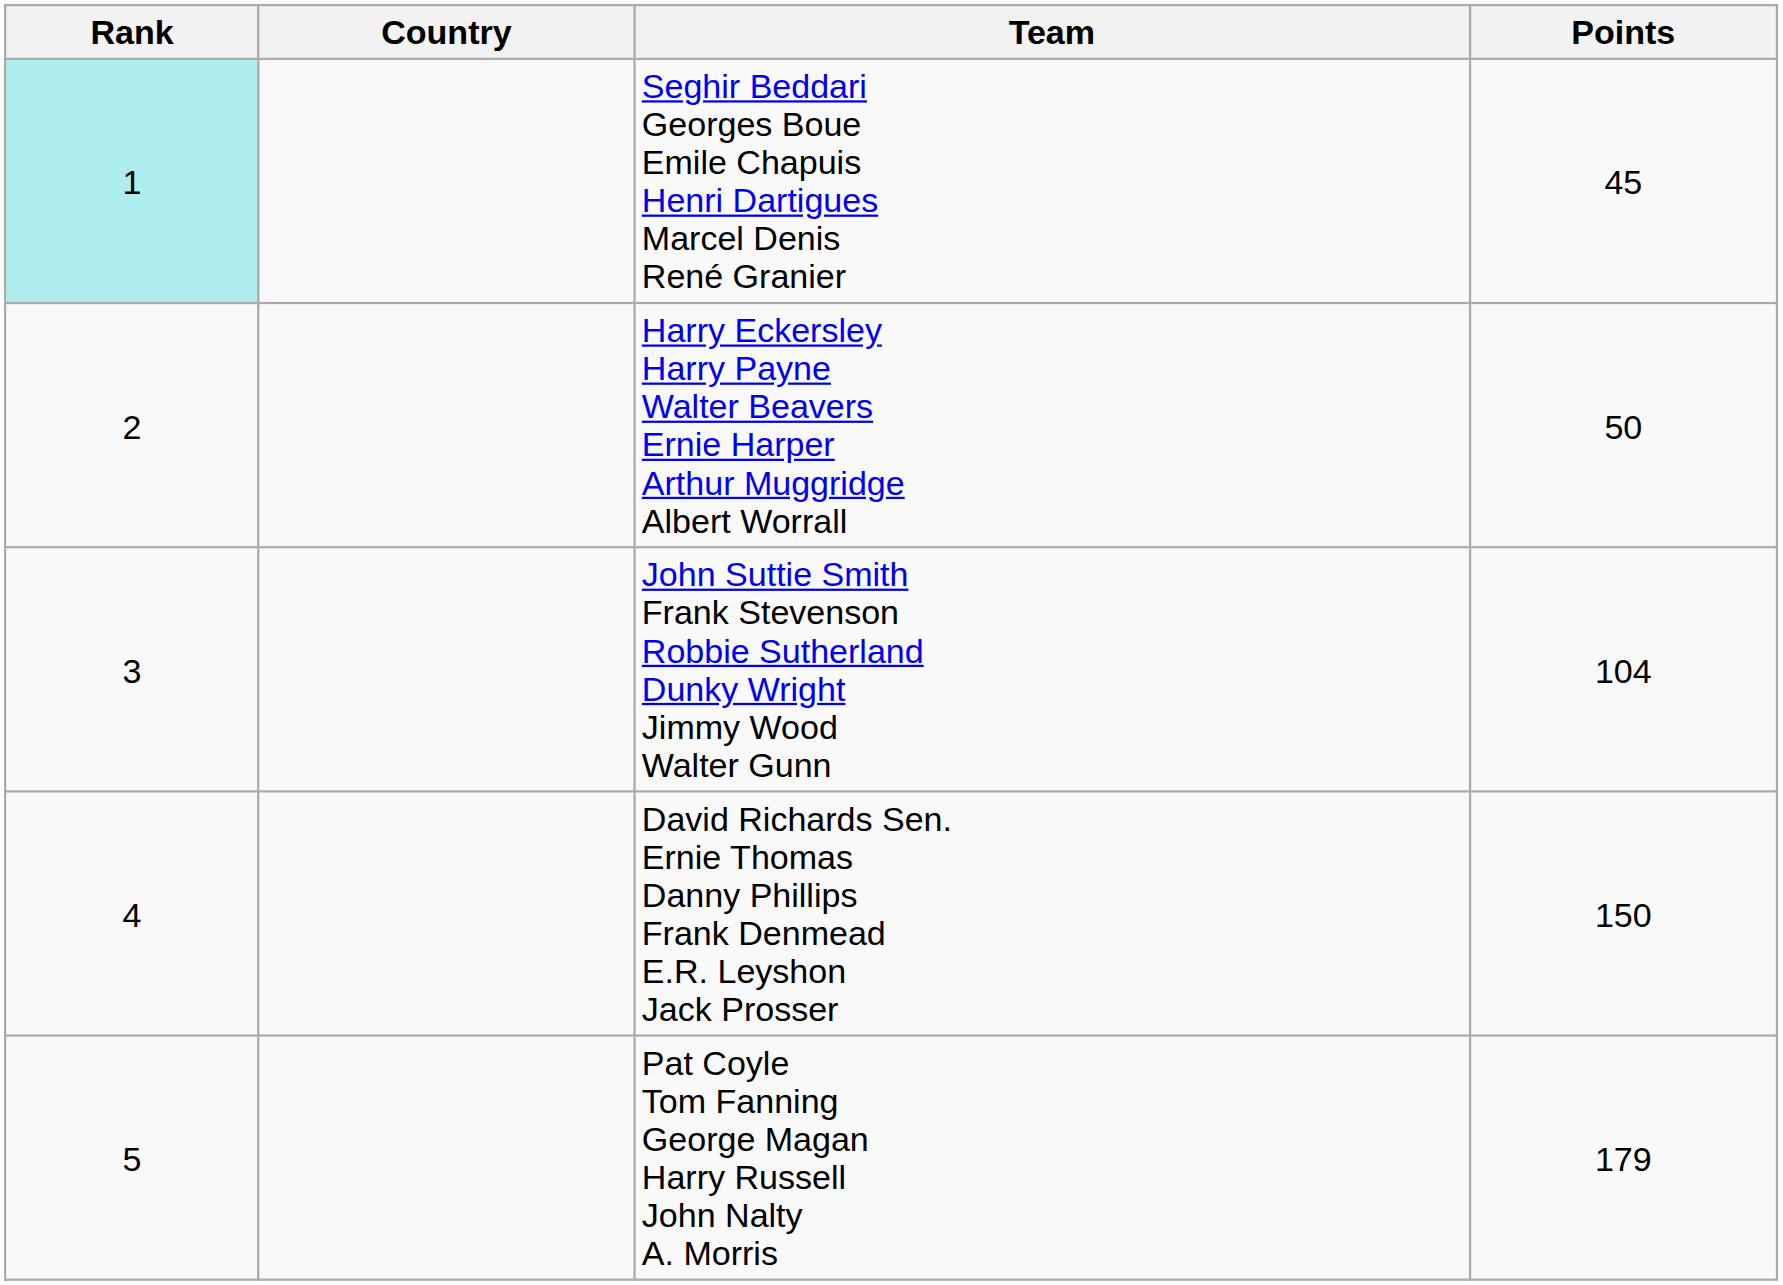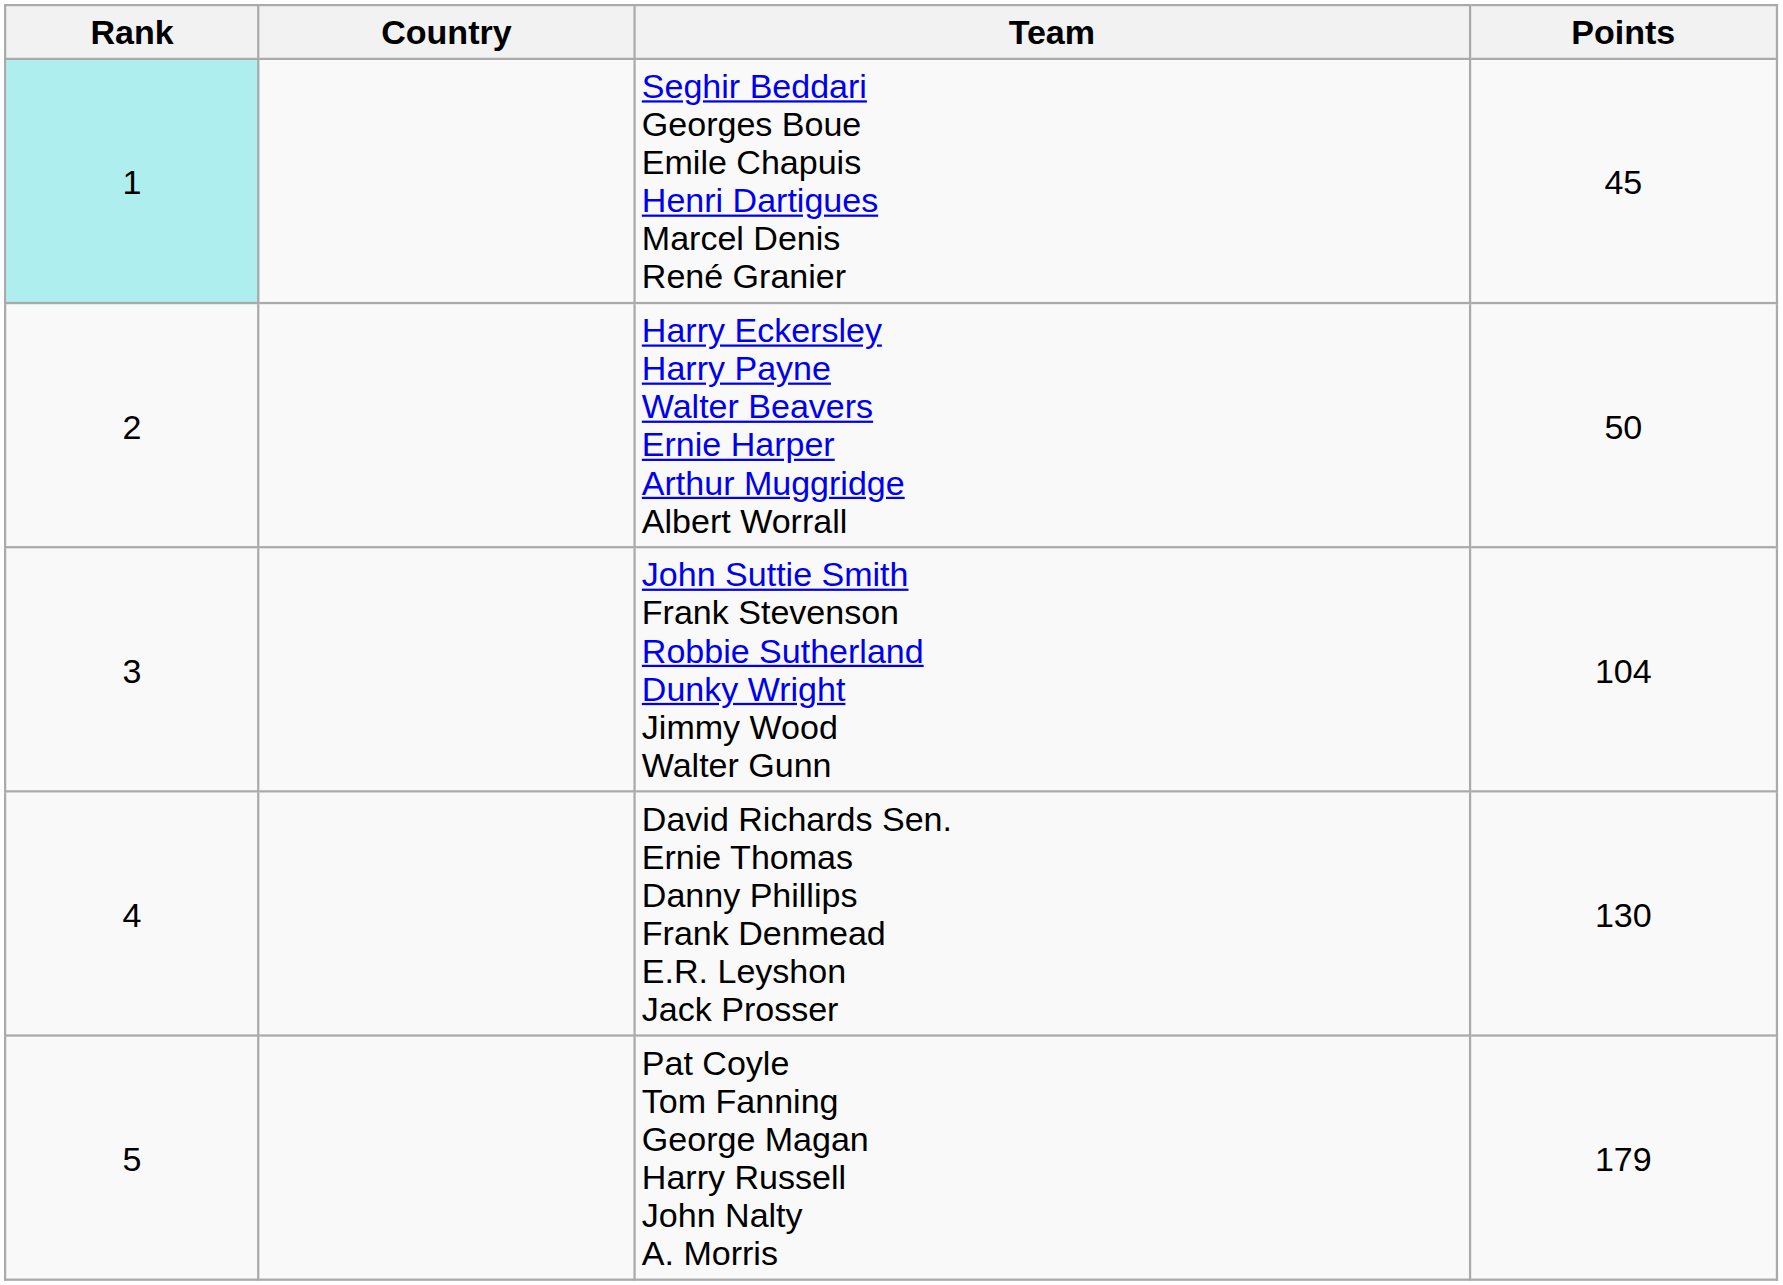(1623, 914) 150 -> (1623, 914) 130
